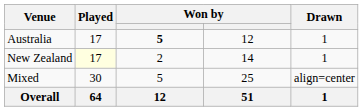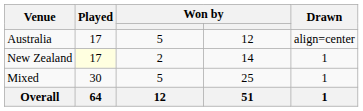(160, 39) bold -> (160, 39) normal
(324, 39) 1 -> (324, 39) align=center
(324, 77) align=center -> (324, 77) 1
